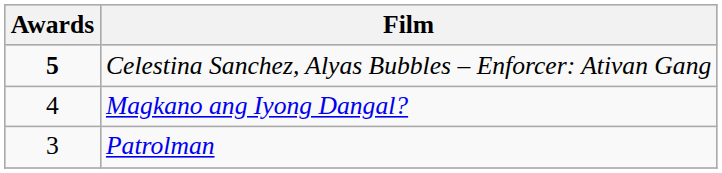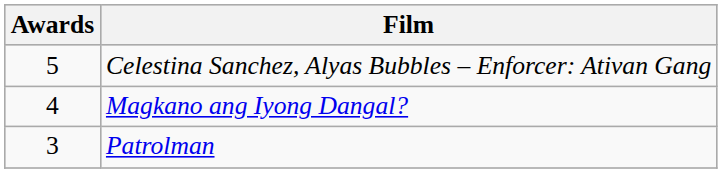(52, 65) bold -> (52, 65) normal
